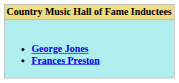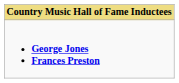(89, 55) paleturquoise background -> (89, 55) no background
